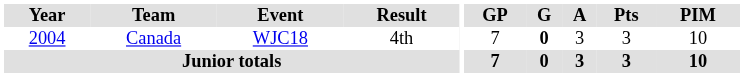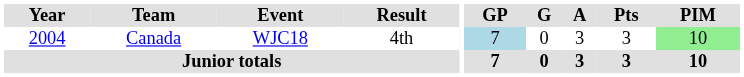(495, 38) no background -> (495, 38) lightblue background
(544, 38) bold -> (544, 38) normal
(698, 38) no background -> (698, 38) lightgreen background
